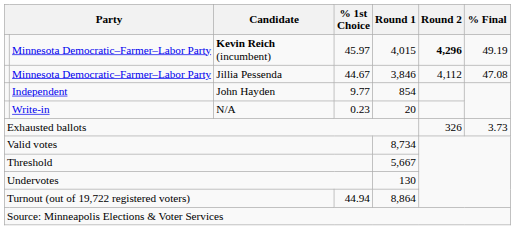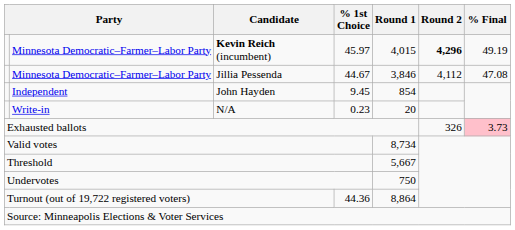(360, 91) 9.77 -> (360, 91) 9.45
(498, 127) no background -> (498, 127) pink background
(407, 180) 130 -> (407, 180) 750
(357, 198) 44.94 -> (357, 198) 44.36
